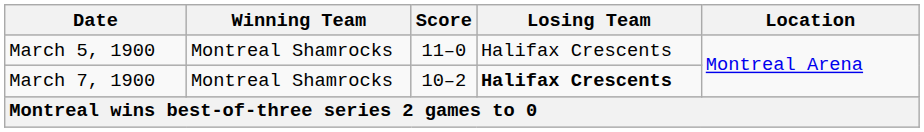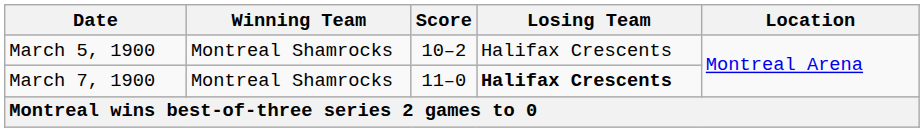(444, 50) 11–0 -> (444, 50) 10–2
(444, 81) 10–2 -> (444, 81) 11–0
